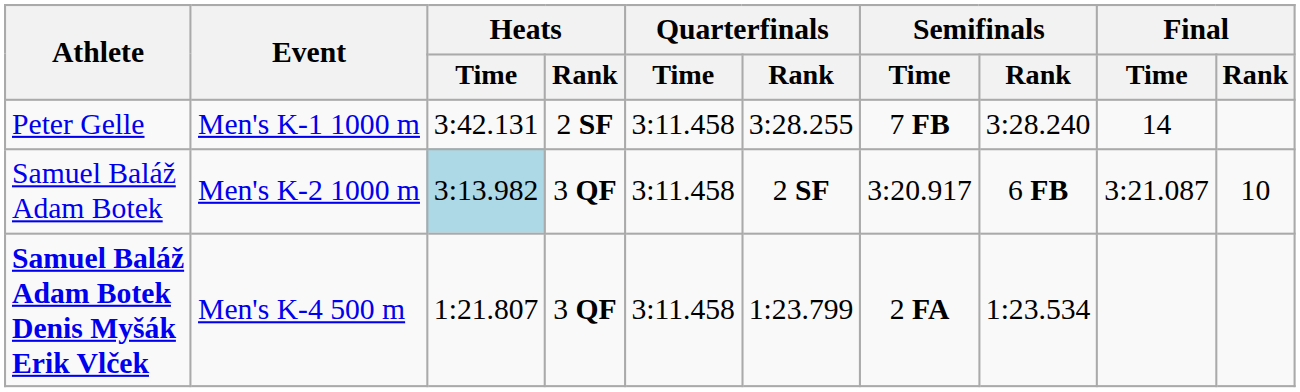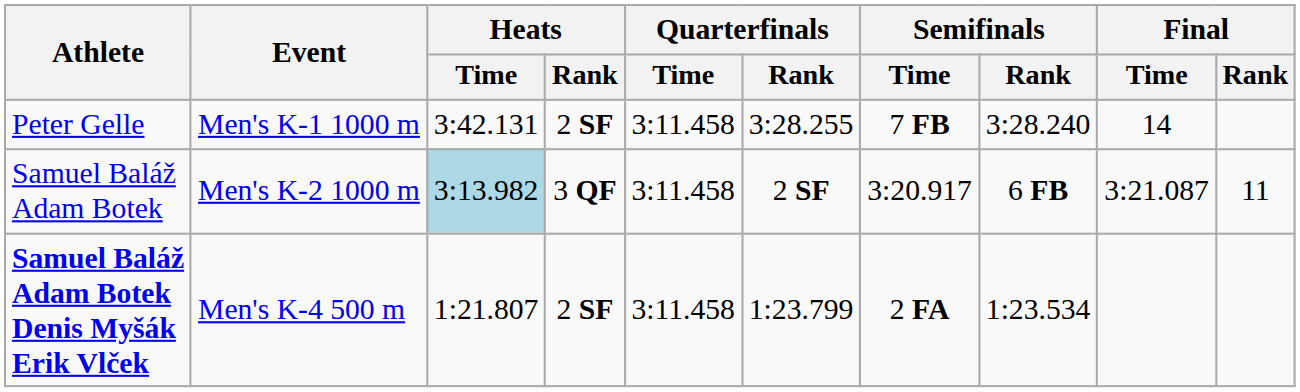(1255, 190) 10 -> (1255, 190) 11
(585, 309) 3 QF -> (585, 309) 2 SF
